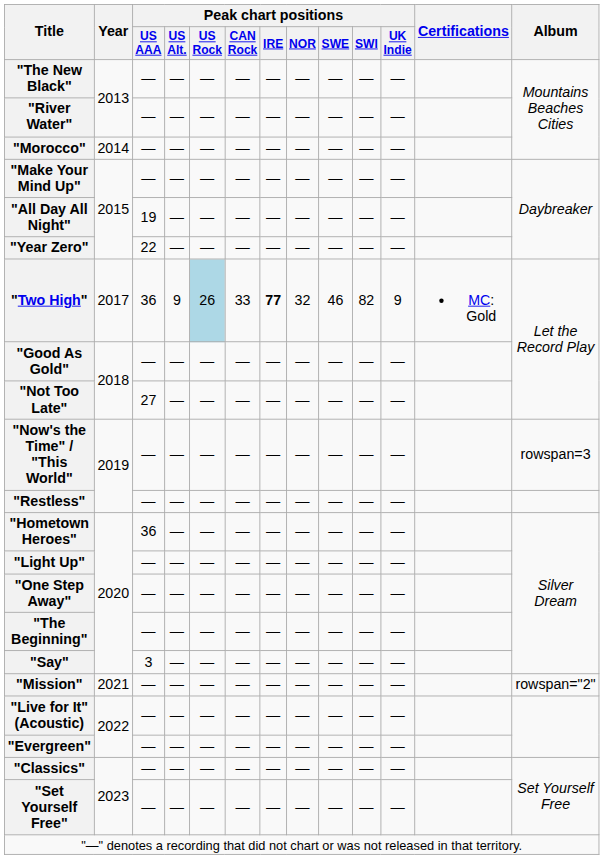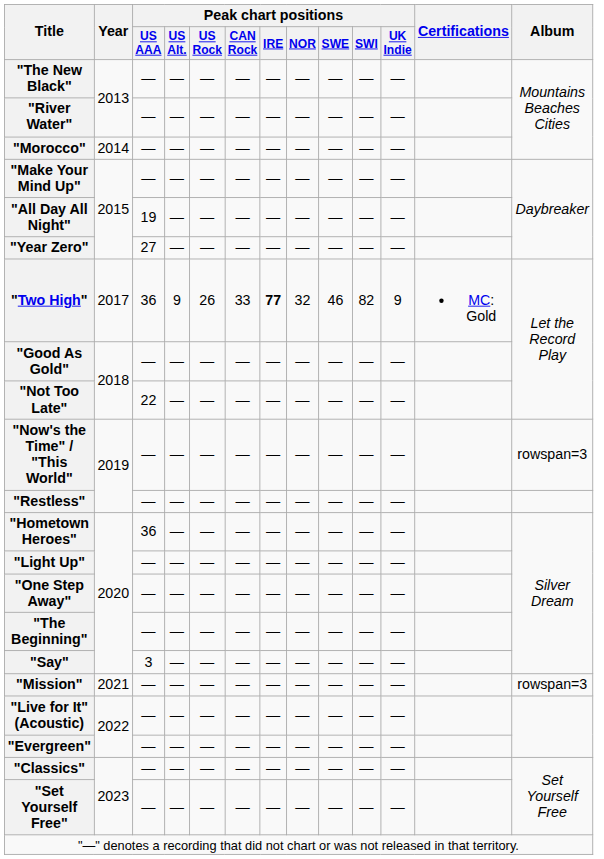(148, 247) 22 -> (148, 247) 27
(207, 300) lightblue background -> (207, 300) no background
(148, 400) 27 -> (148, 400) 22
(556, 684) rowspan="2" -> (552, 684) rowspan=3
